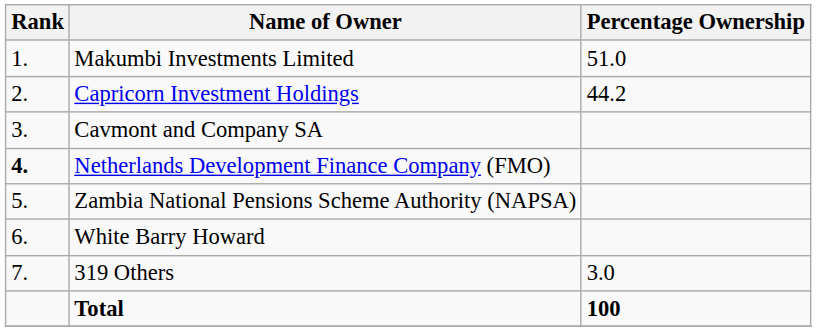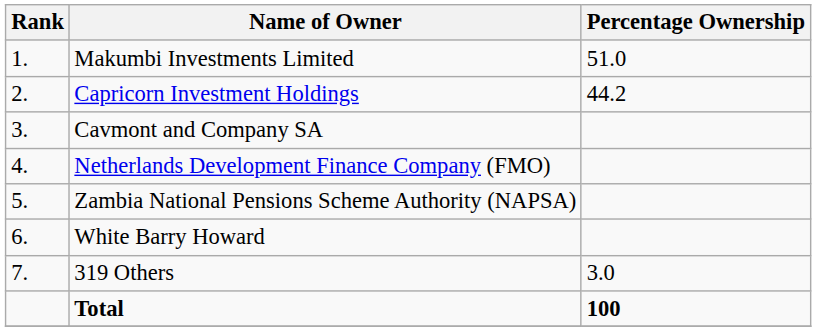(20, 165) bold -> (20, 165) normal
